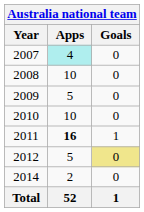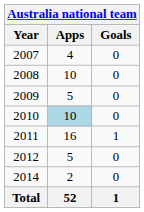(70, 55) paleturquoise background -> (70, 55) no background
(70, 116) no background -> (70, 116) lightblue background
(70, 136) bold -> (70, 136) normal
(116, 156) khaki background -> (116, 156) no background
